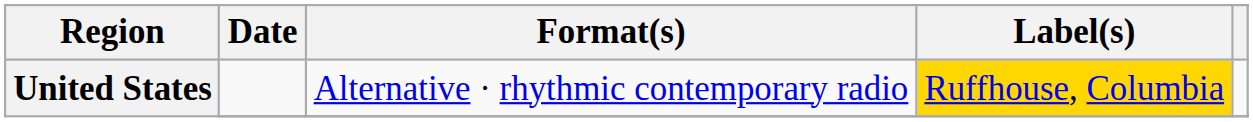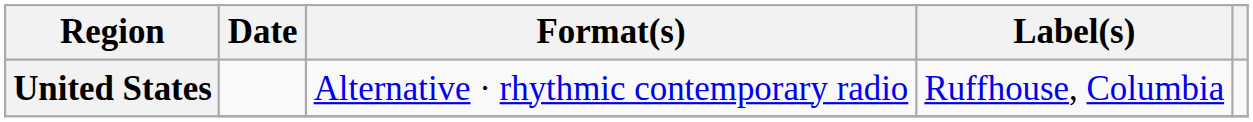(1074, 87) gold background -> (1074, 87) no background
